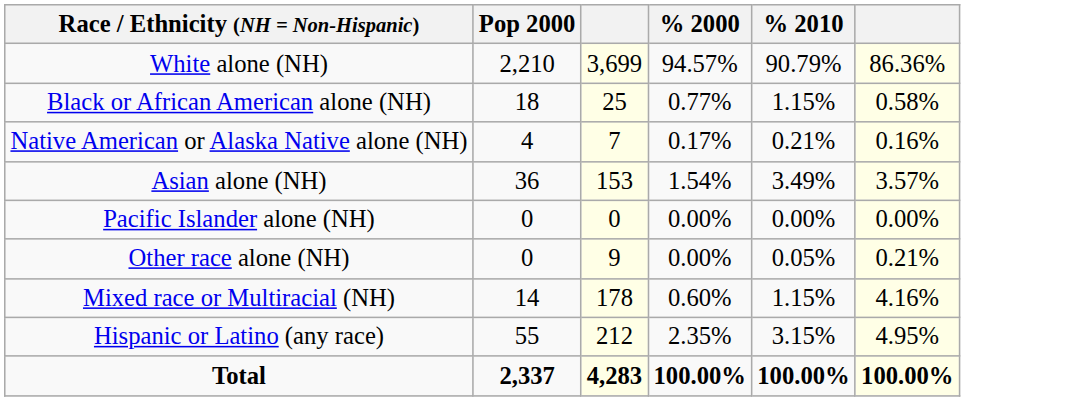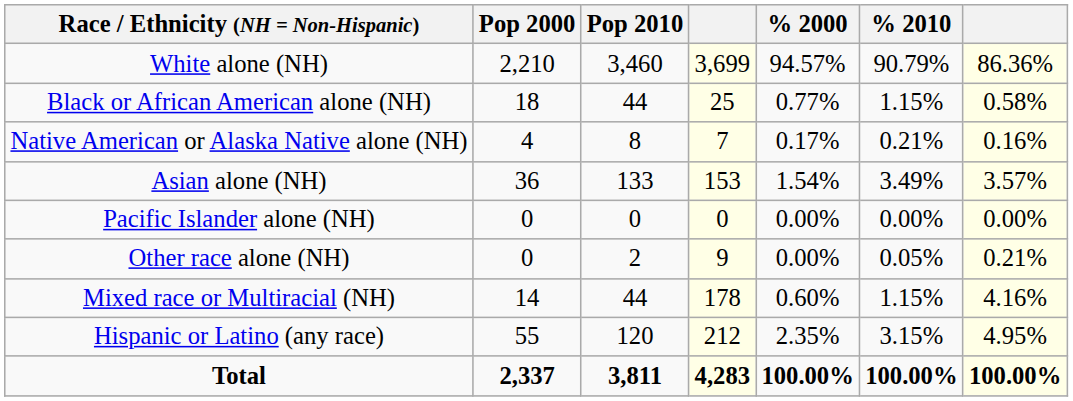+ column: (635, 24)
